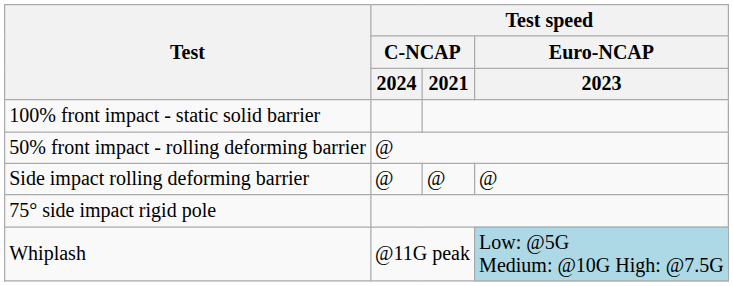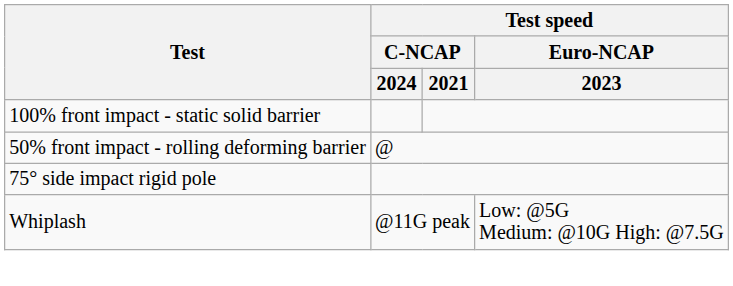- row: (159, 178)
(601, 253) lightblue background -> (601, 221) no background
